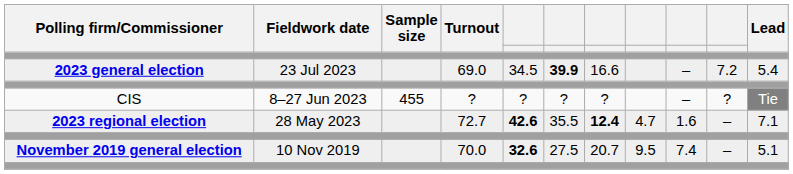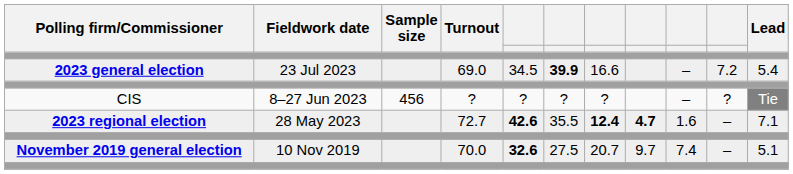(412, 99) 455 -> (412, 99) 456
(645, 121) normal -> (645, 121) bold
(645, 151) 9.5 -> (645, 151) 9.7
